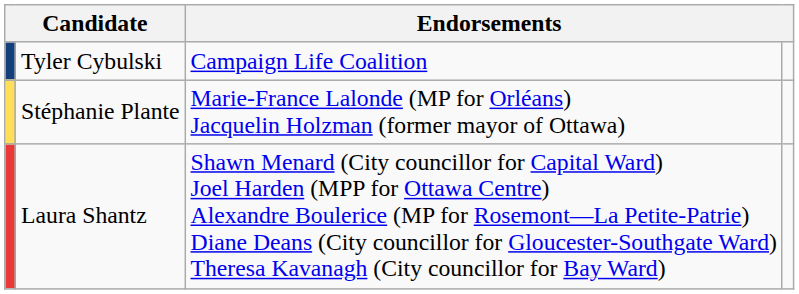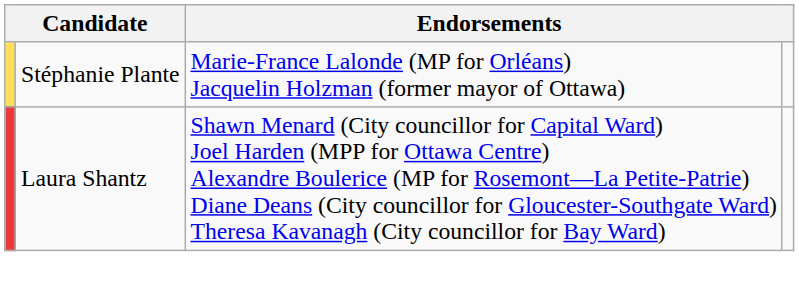- row: (92, 60)
